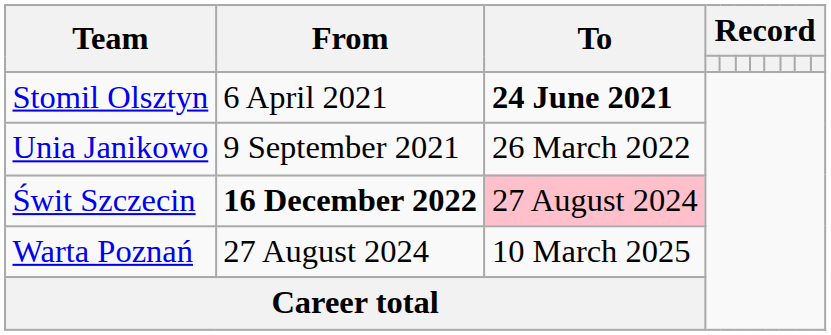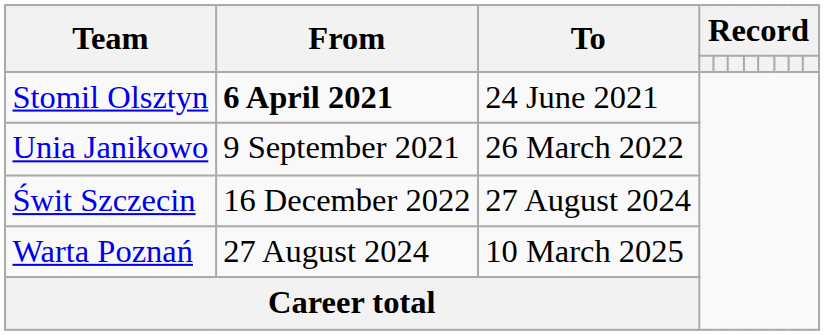(305, 96) normal -> (308, 96) bold
(582, 96) bold -> (572, 96) normal
(350, 199) bold -> (347, 199) normal
(595, 199) pink background -> (588, 199) no background
